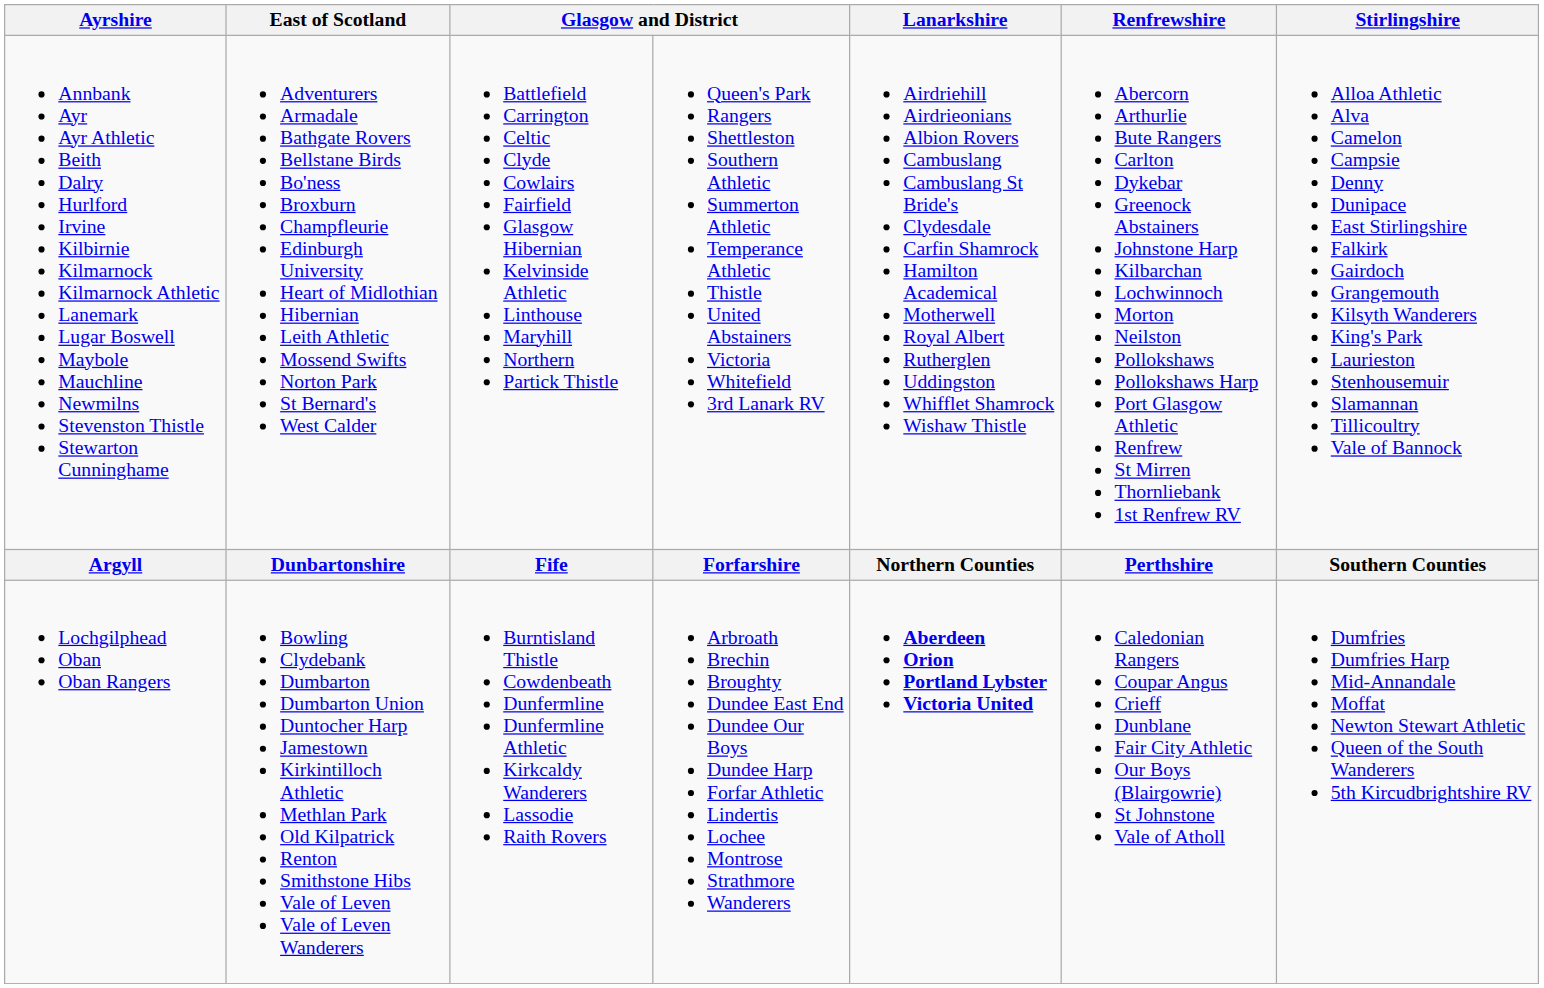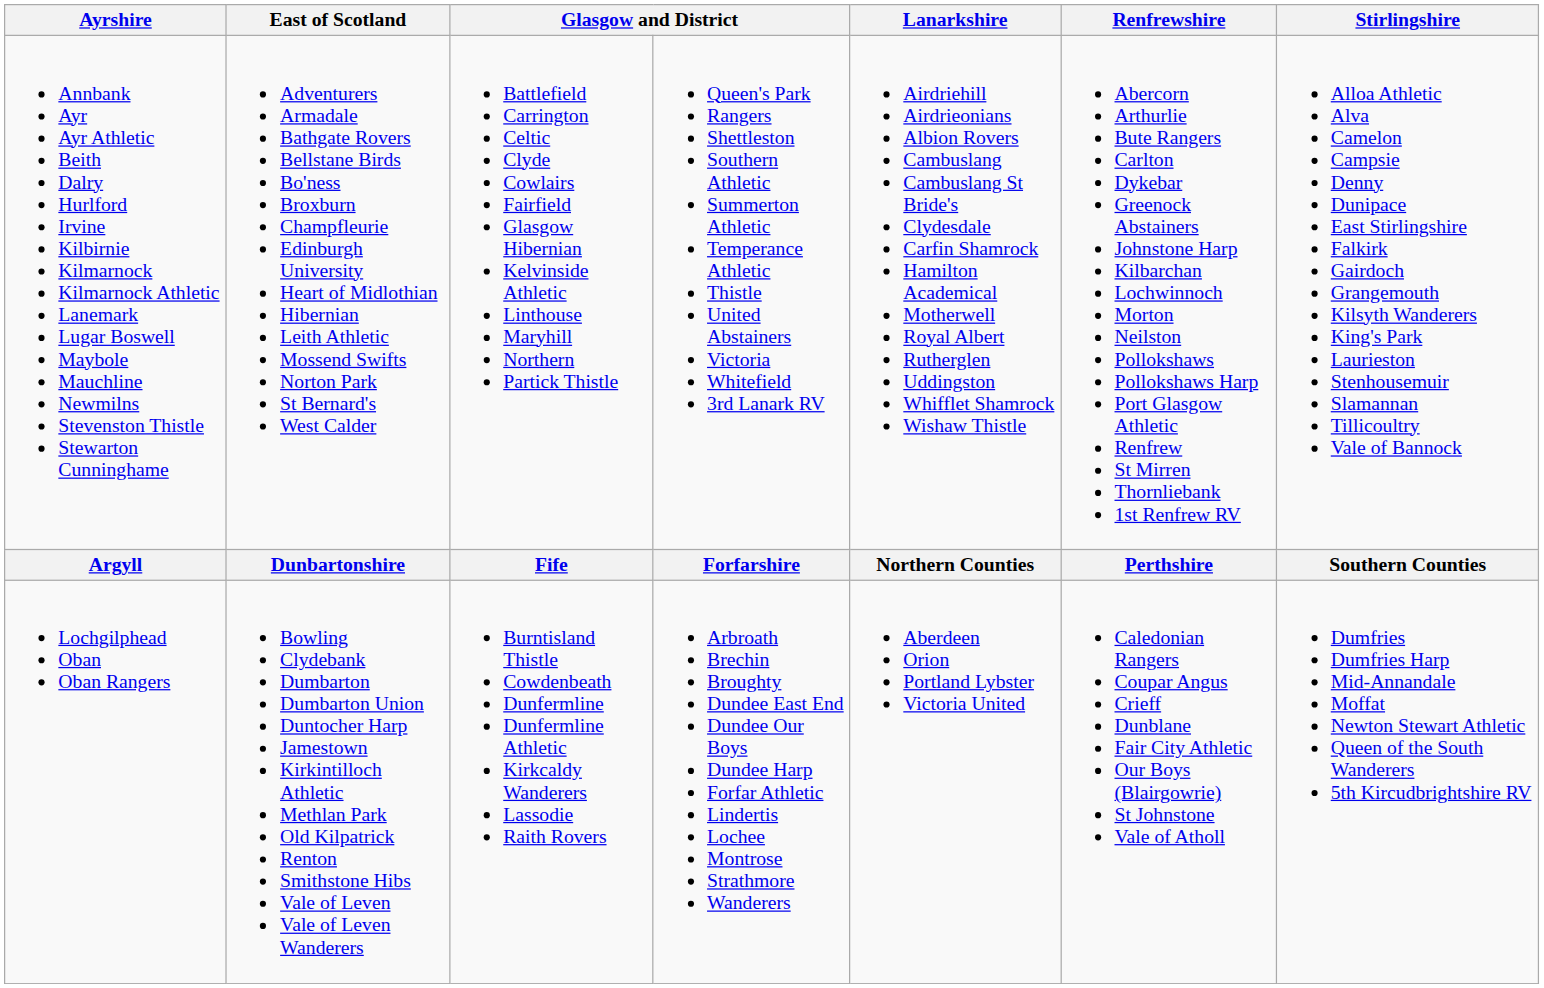(955, 671) bold -> (955, 671) normal
